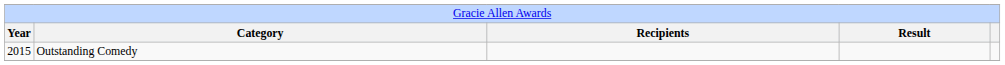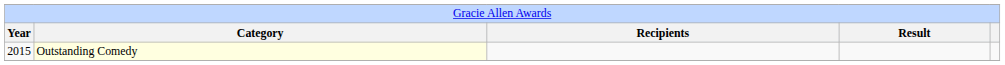(87, 51) no background -> (87, 51) lightyellow background
